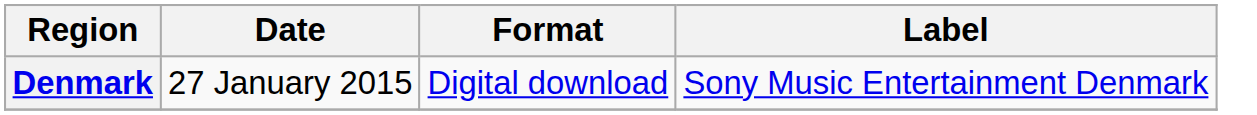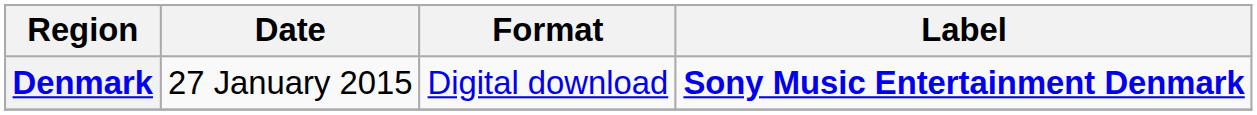(946, 82) normal -> (964, 82) bold
